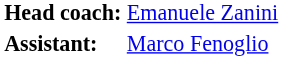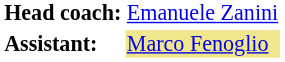(198, 43) no background -> (198, 43) khaki background
